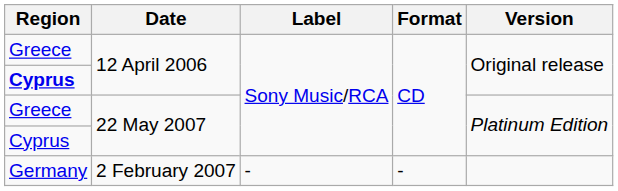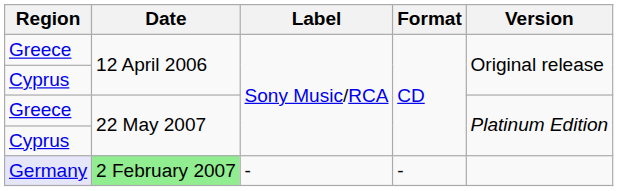(42, 79) bold -> (39, 79) normal
(48, 170) no background -> (48, 170) lavender background
(166, 170) no background -> (166, 170) lightgreen background
